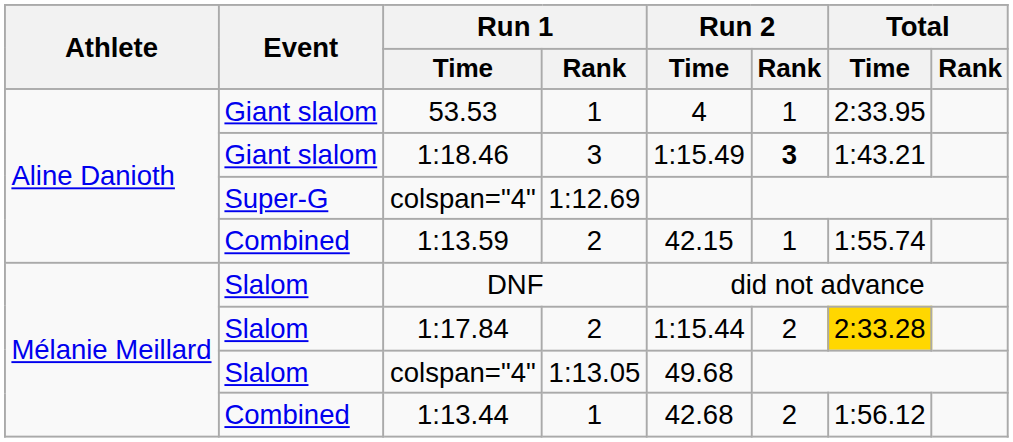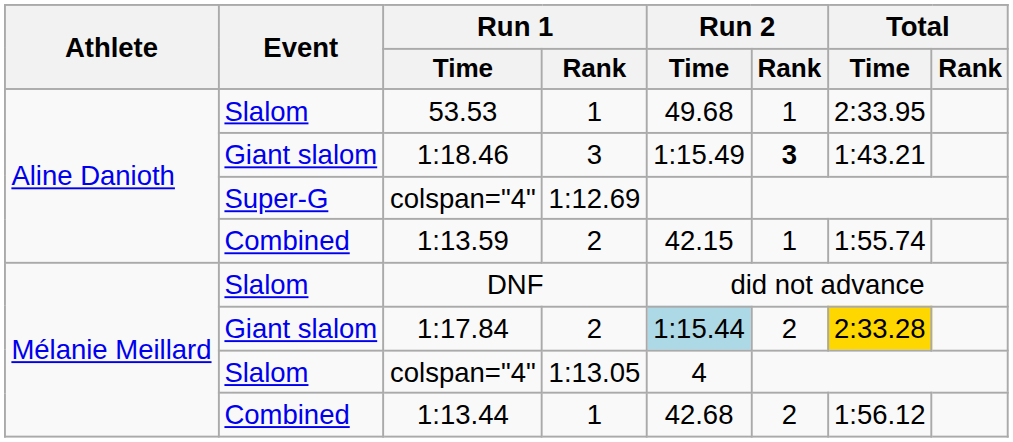(301, 112) Giant slalom -> (266, 112) Slalom
(699, 112) 4 -> (699, 112) 49.68
(266, 329) Slalom -> (301, 329) Giant slalom
(699, 329) no background -> (699, 329) lightblue background
(699, 372) 49.68 -> (699, 372) 4
